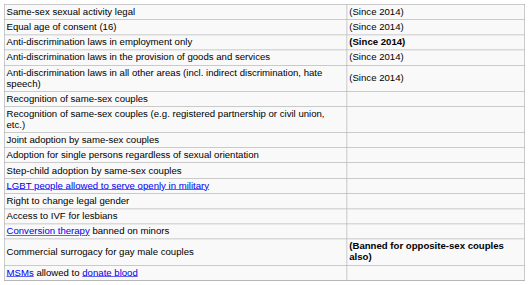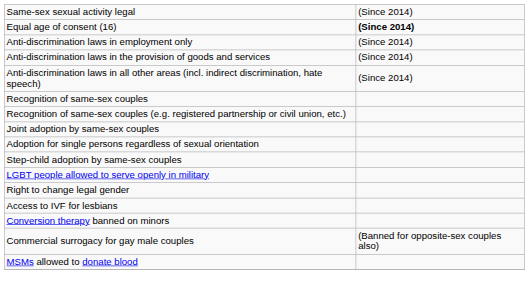(376, 27) normal -> (386, 27) bold
(377, 42) bold -> (385, 42) normal
(427, 252) bold -> (430, 241) normal
